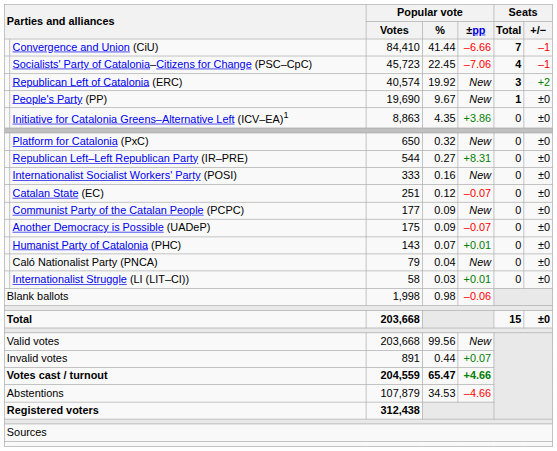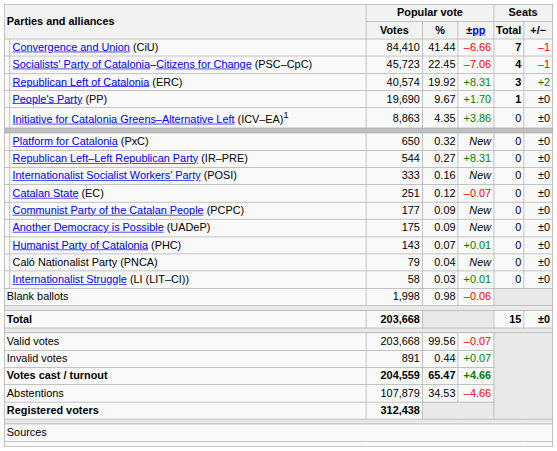(480, 82) New -> (477, 82) +8.31
(480, 99) New -> (477, 99) +1.70
(477, 228) –0.07 -> (480, 228) New
(480, 341) New -> (477, 341) –0.07
